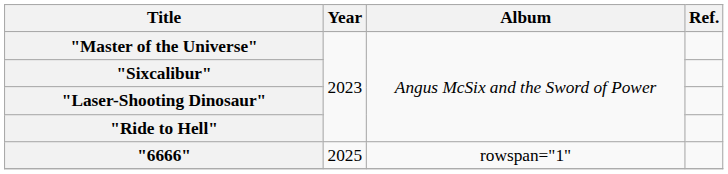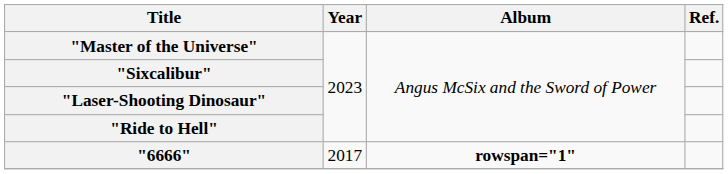(345, 155) 2025 -> (345, 155) 2017
(526, 155) normal -> (526, 155) bold
